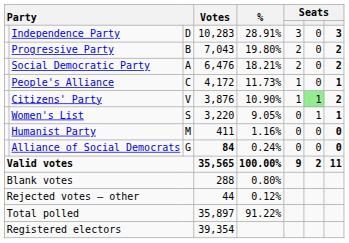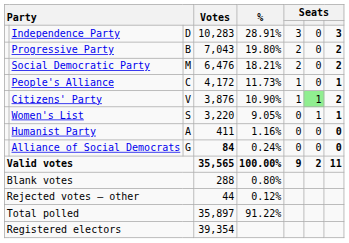(188, 66) A -> (188, 66) M
(188, 132) M -> (188, 132) A
